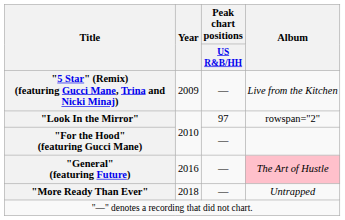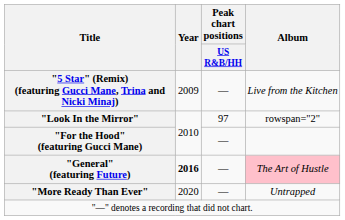(188, 169) normal -> (188, 169) bold
(188, 191) 2018 -> (188, 191) 2020
